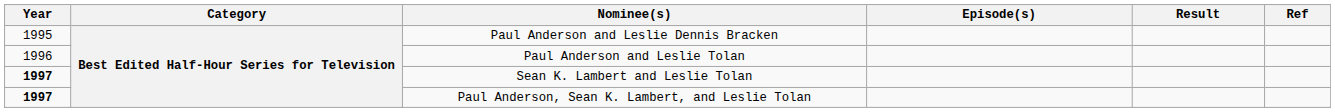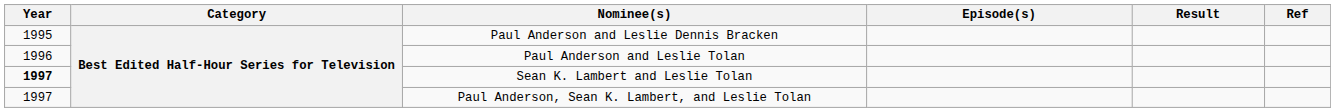(38, 97) bold -> (38, 97) normal
